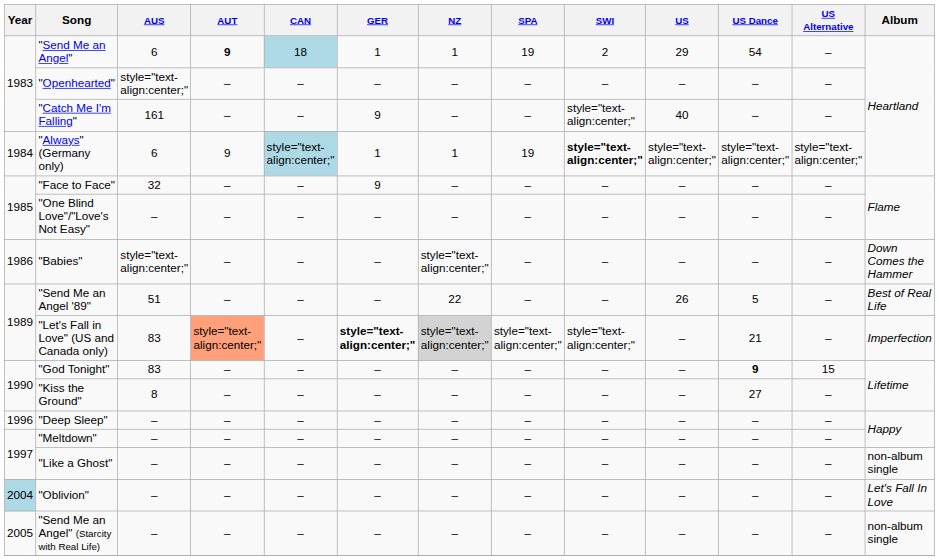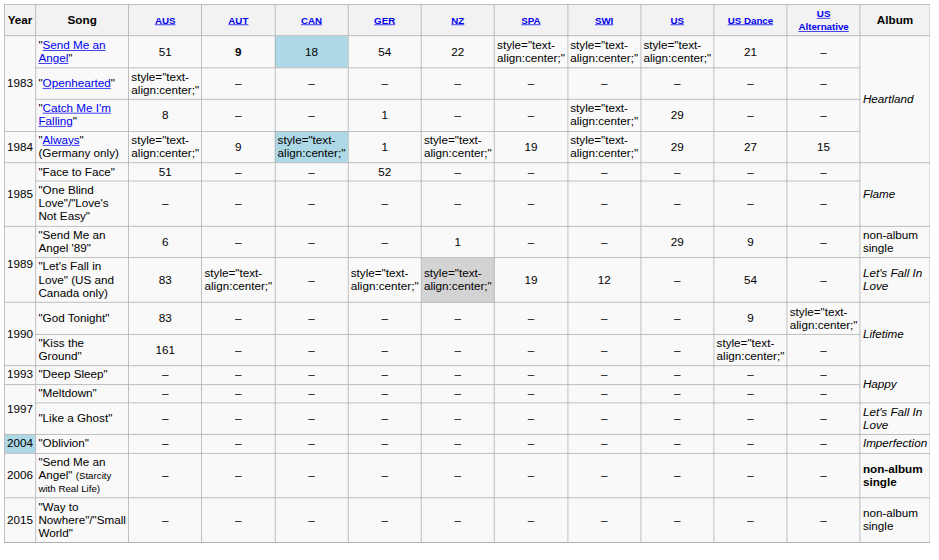(154, 51) 6 -> (165, 51) 51
(378, 51) 1 -> (385, 51) 54
(455, 51) 1 -> (458, 51) 22
(528, 51) 19 -> (531, 51) style="text-align:center;"
(605, 51) 2 -> (604, 51) style="text-align:center;"
(682, 51) 29 -> (677, 51) style="text-align:center;"
(755, 51) 54 -> (750, 51) 21
(154, 115) 161 -> (165, 115) 8
(378, 115) 9 -> (385, 115) 1
(682, 115) 40 -> (677, 115) 29
(154, 153) 6 -> (165, 146) style="text-align:center;"
(455, 153) 1 -> (458, 146) style="text-align:center;"
(605, 153) bold -> (604, 146) normal
(682, 153) style="text-align:center;" -> (677, 146) 29
(755, 153) style="text-align:center;" -> (750, 146) 27
(828, 153) style="text-align:center;" -> (824, 146) 15
(154, 185) 32 -> (165, 172) 51
(378, 185) 9 -> (385, 172) 52
- row: (60, 261)
(154, 299) 51 -> (165, 241) 6
(455, 299) 22 -> (458, 241) 1
(682, 299) 26 -> (677, 241) 29
(755, 299) 5 -> (750, 241) 9
(899, 299) Best of Real Life -> (890, 241) non-album single
(227, 338) lightsalmon background -> (238, 280) no background
(378, 338) bold -> (385, 280) normal
(528, 338) style="text-align:center;" -> (531, 280) 19
(601, 338) style="text-align:center;" -> (604, 280) 12
(755, 338) 21 -> (750, 280) 54
(900, 338) Imperfection -> (893, 280) Let's Fall In Love
(755, 369) bold -> (750, 318) normal
(828, 369) 15 -> (824, 318) style="text-align:center;"
(154, 394) 8 -> (165, 350) 161
(755, 394) 27 -> (750, 350) style="text-align:center;"
(20, 420) 1996 -> (20, 375) 1993
(895, 463) non-album single -> (893, 418) Let's Fall In Love
(897, 495) Let's Fall In Love -> (895, 443) Imperfection
(20, 533) 2005 -> (20, 475) 2006
(895, 533) normal -> (893, 475) bold
+ row: (82, 520)
